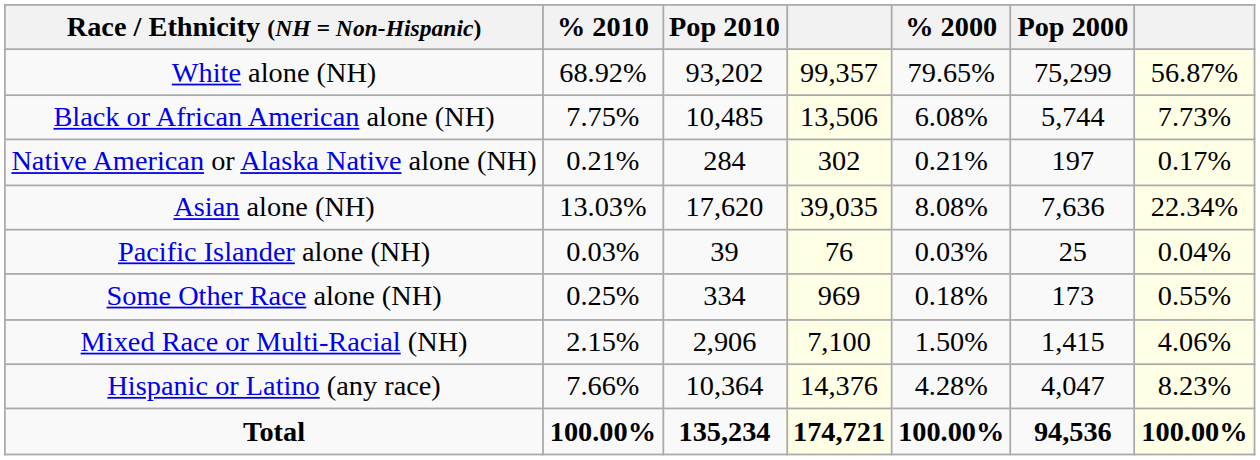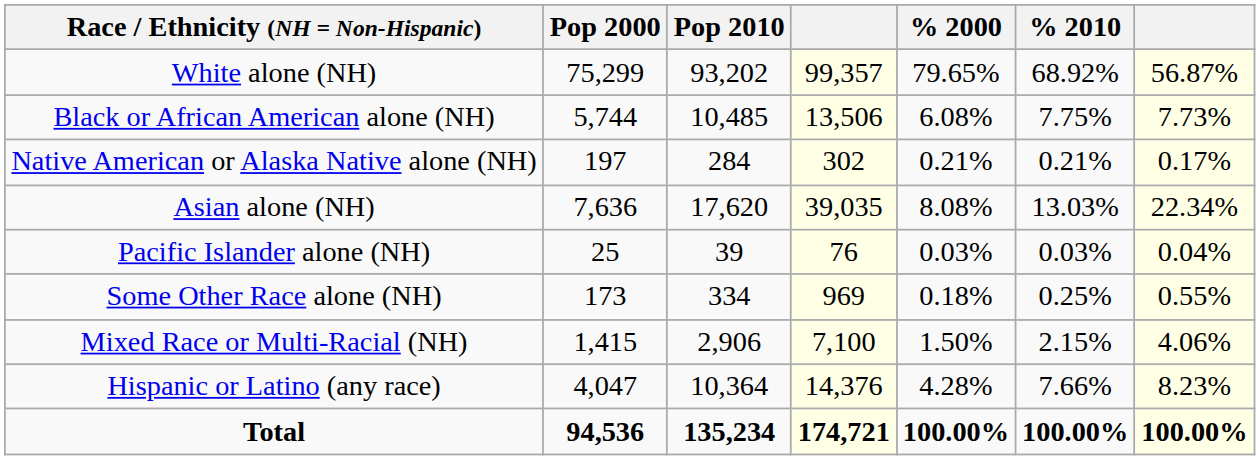columns swapped: (1073, 26) <-> (603, 26)
